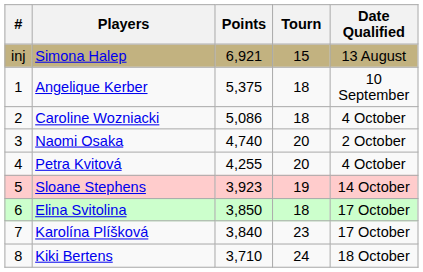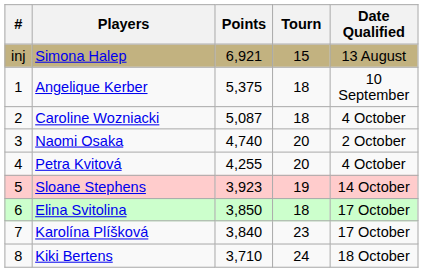(244, 118) 5,086 -> (244, 118) 5,087
